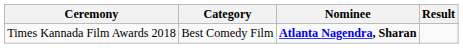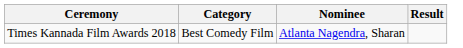(348, 33) bold -> (342, 33) normal
